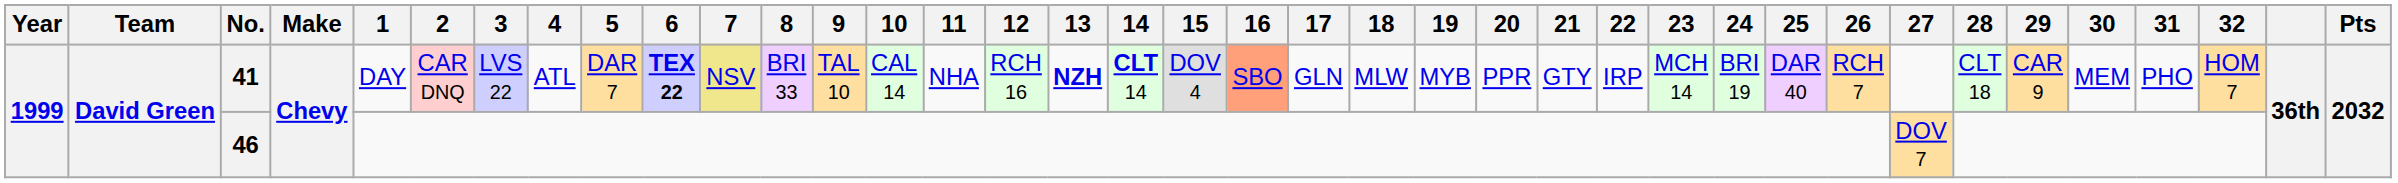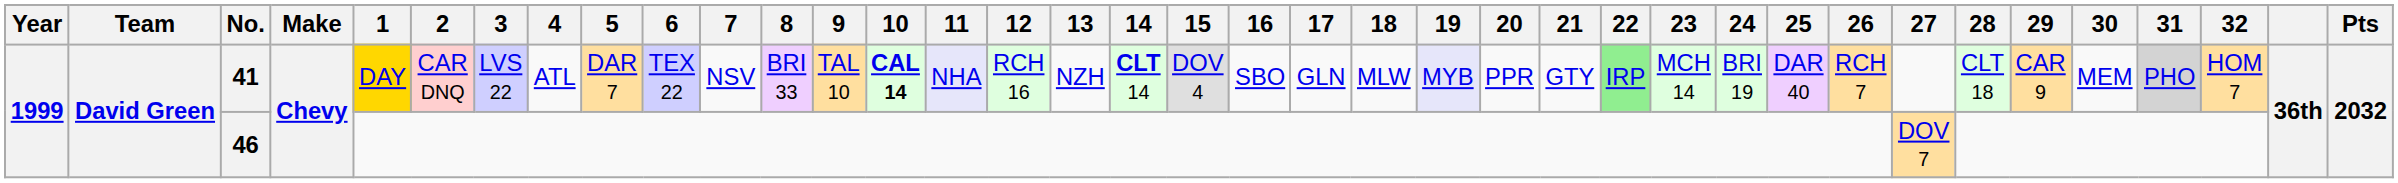(383, 78) no background -> (383, 78) gold background
(672, 78) bold -> (672, 77) normal
(731, 78) khaki background -> (731, 78) no background
(894, 77) normal -> (895, 78) bold
(954, 78) no background -> (956, 78) lavender background
(1078, 78) bold -> (1080, 78) normal
(1257, 78) lightsalmon background -> (1260, 78) no background
(1445, 78) no background -> (1448, 78) lavender background
(1623, 78) no background -> (1626, 78) lightgreen background
(2167, 78) no background -> (2170, 78) lightgrey background
